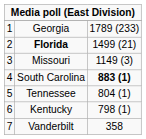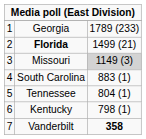(114, 61) no background -> (114, 61) lightgrey background
(114, 77) bold -> (114, 77) normal
(114, 126) normal -> (114, 126) bold
